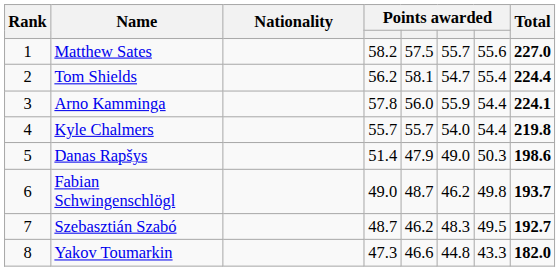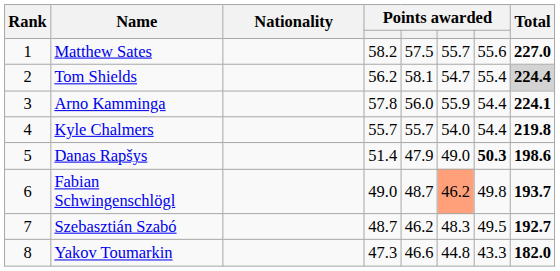(533, 77) no background -> (533, 77) lightgrey background
(492, 155) normal -> (492, 155) bold
(456, 191) no background -> (456, 191) lightsalmon background
